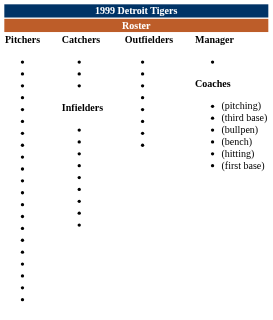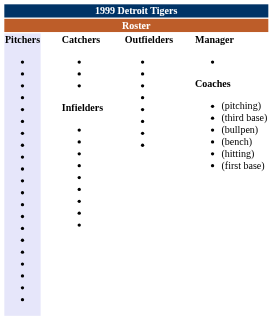(23, 170) no background -> (23, 170) lavender background
